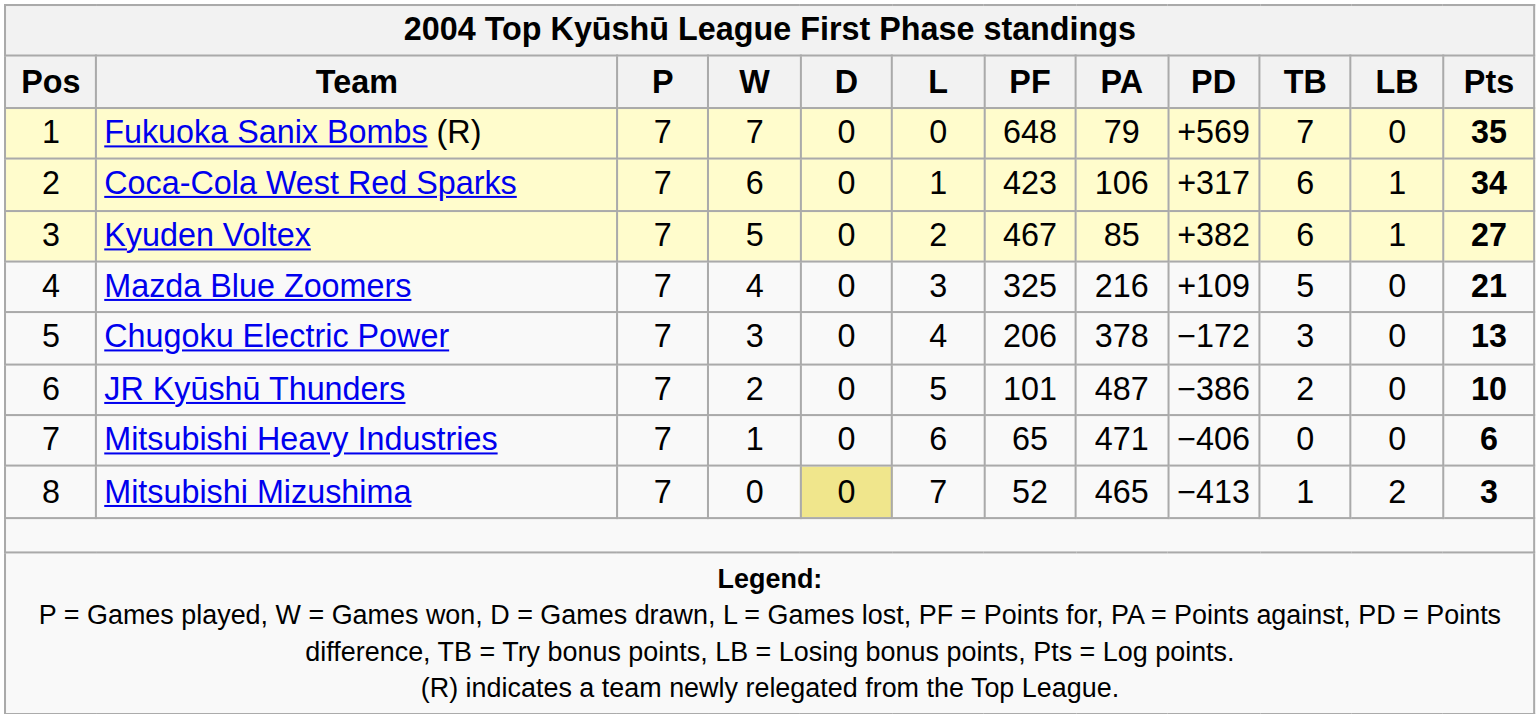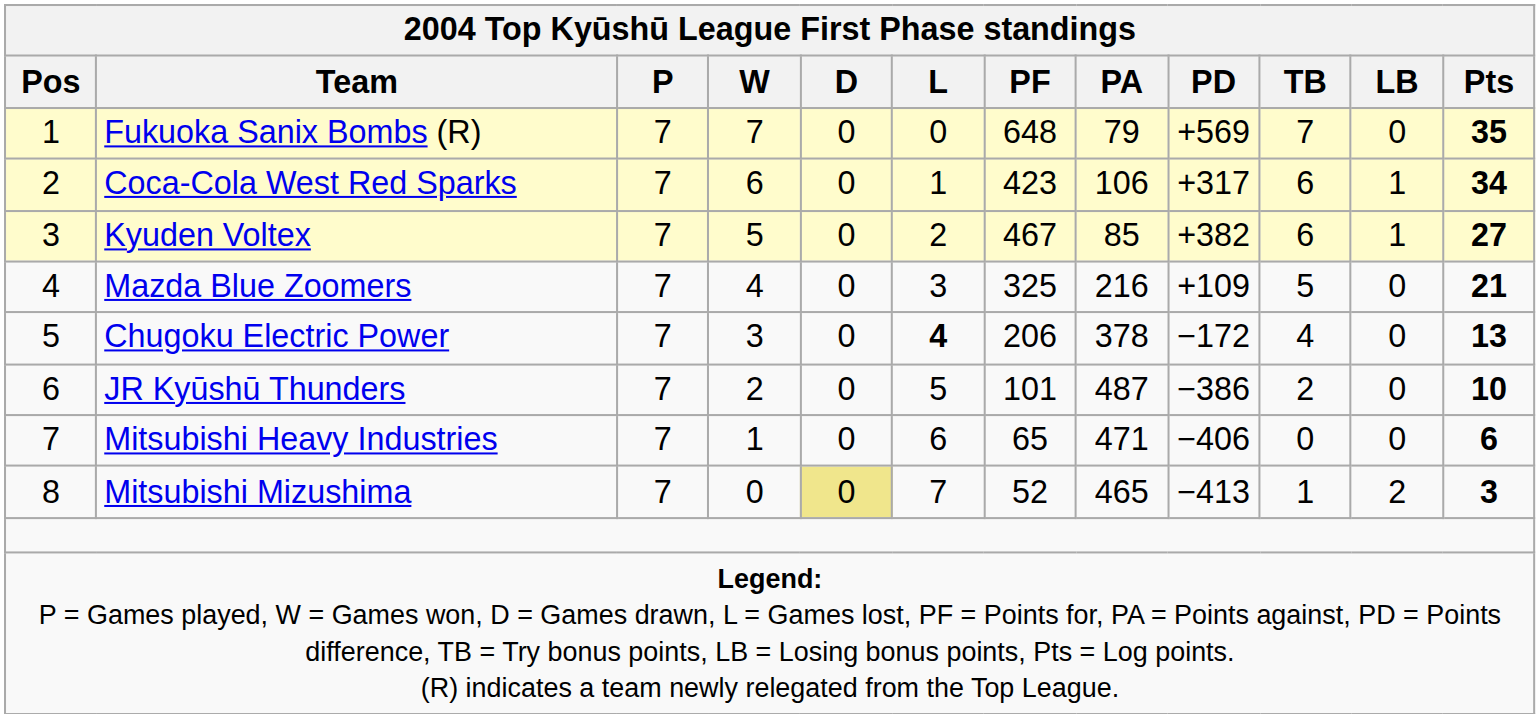(938, 337) normal -> (938, 337) bold
(1305, 337) 3 -> (1305, 337) 4
